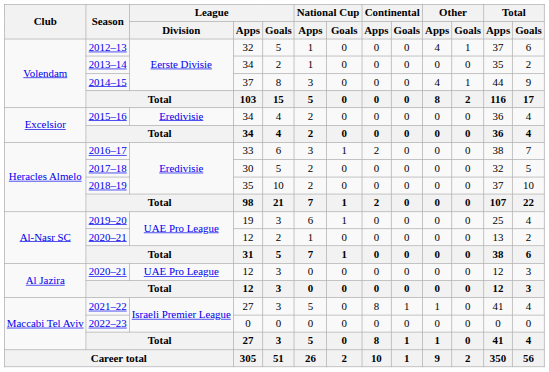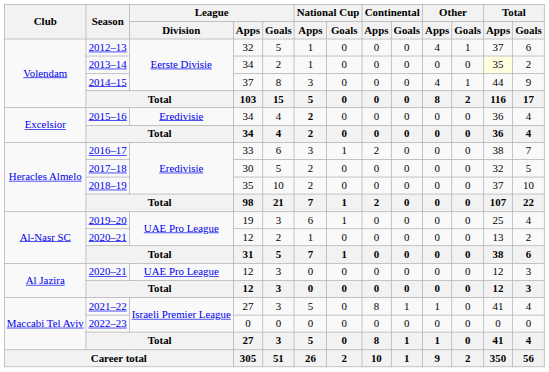(498, 64) no background -> (498, 64) lightyellow background
(310, 116) normal -> (310, 116) bold
